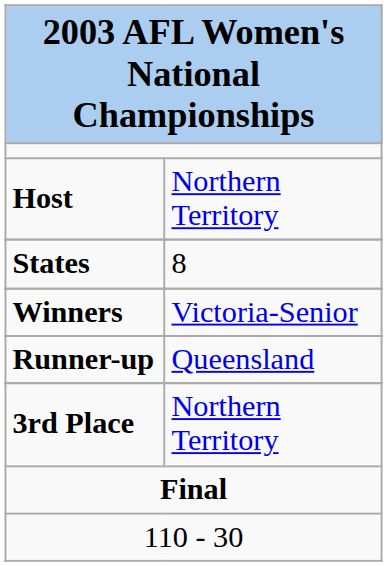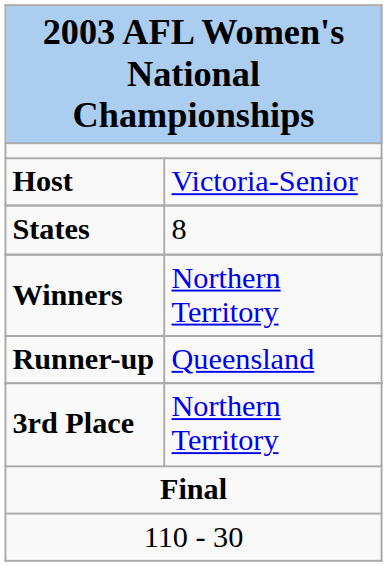(226, 198) Northern Territory -> (265, 181) Victoria-Senior
(265, 311) Victoria-Senior -> (226, 294) Northern Territory
